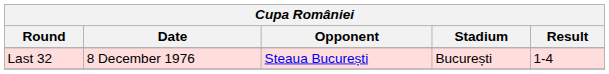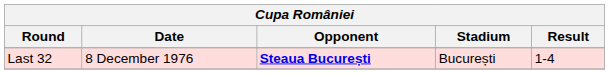(316, 58) normal -> (315, 58) bold
